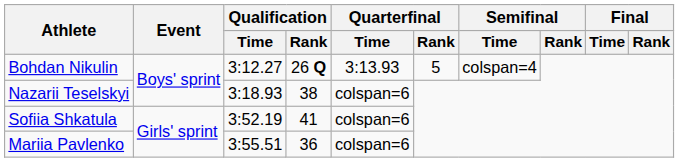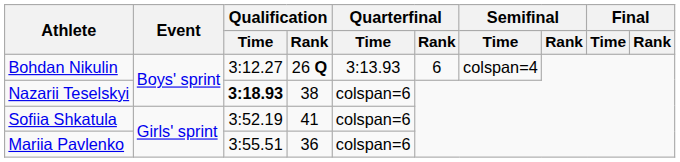(436, 68) 5 -> (437, 68) 6
(255, 93) normal -> (256, 93) bold
